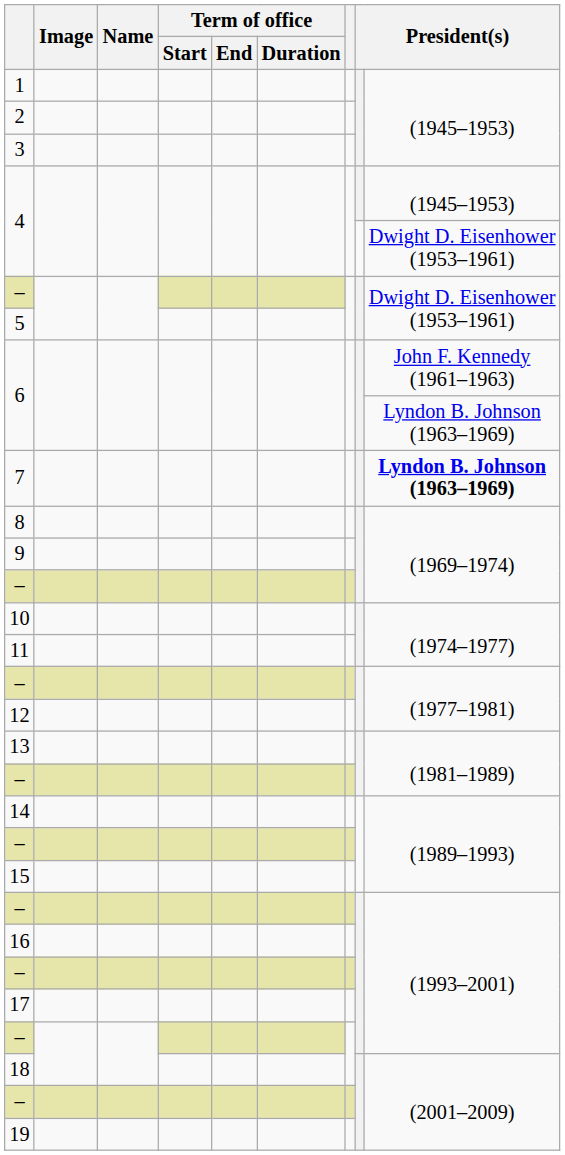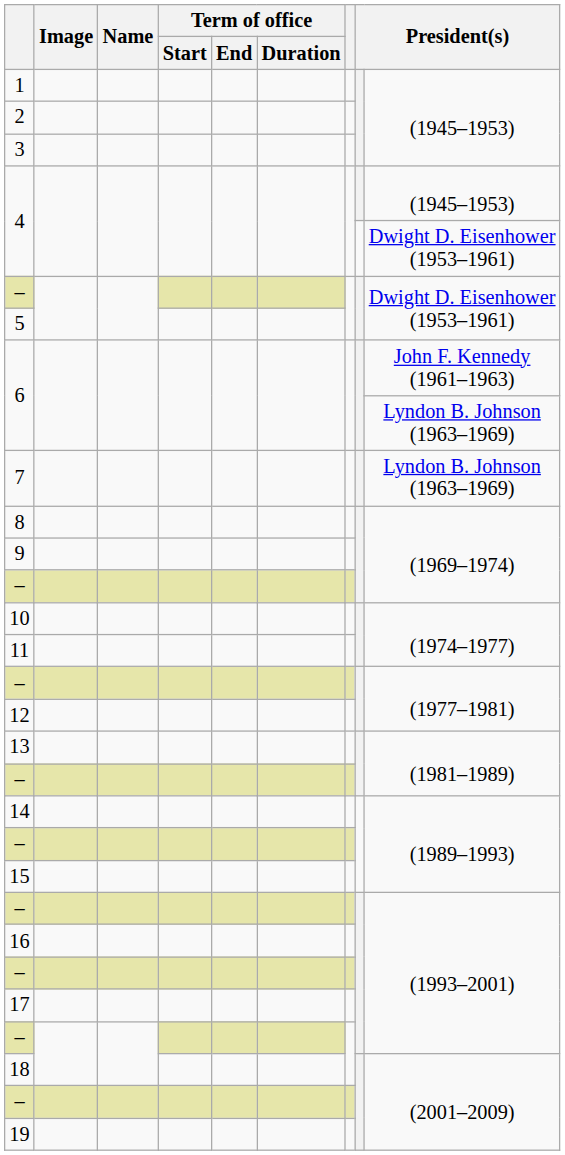(462, 477) bold -> (462, 477) normal
